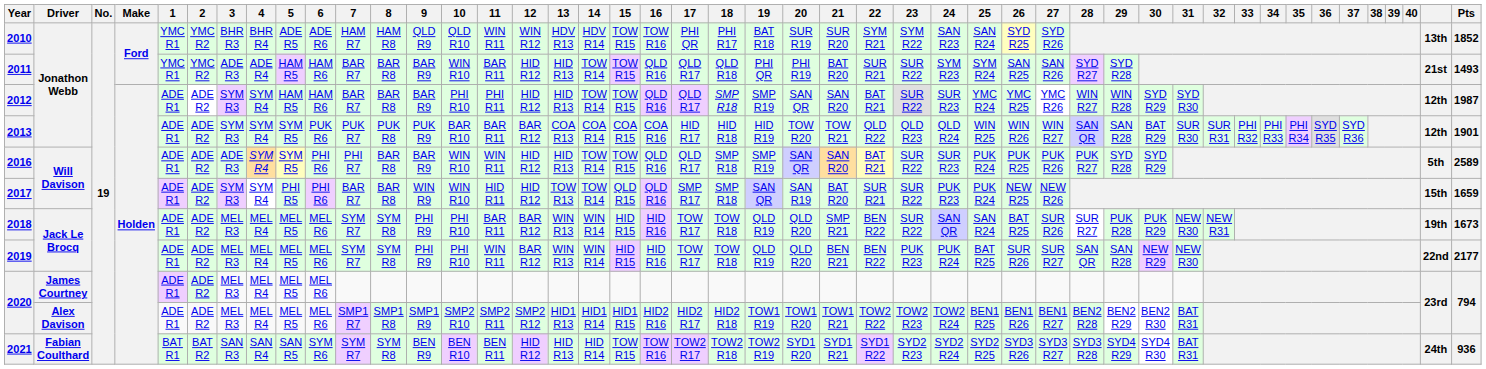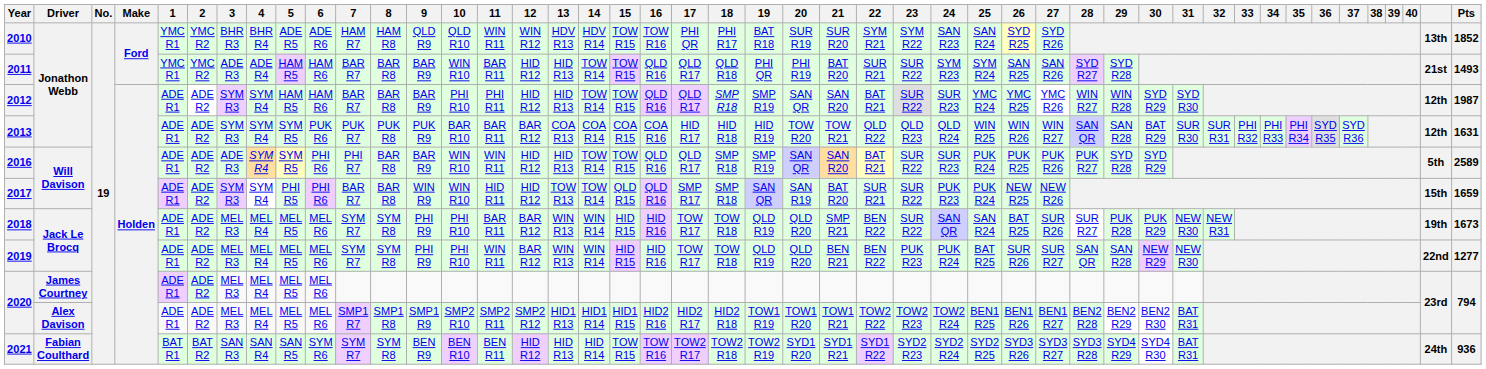(1466, 131) 1901 -> (1466, 131) 1631
(1466, 256) 2177 -> (1466, 256) 1277
